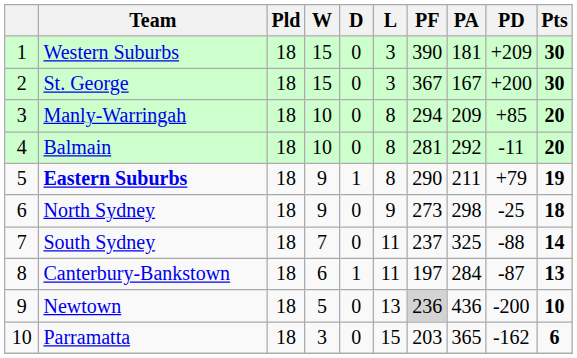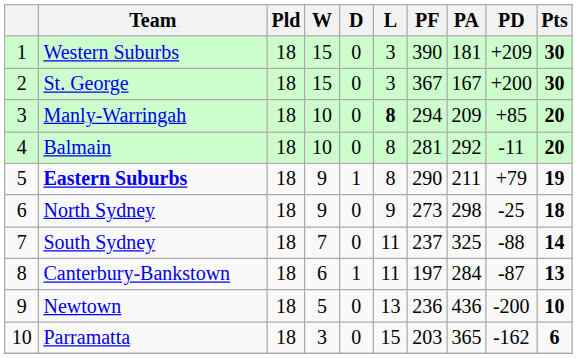(390, 115) normal -> (390, 115) bold
(427, 305) lightgrey background -> (427, 305) no background
